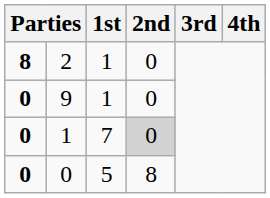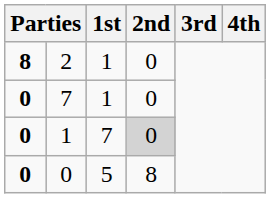(66, 98) 9 -> (66, 98) 7
